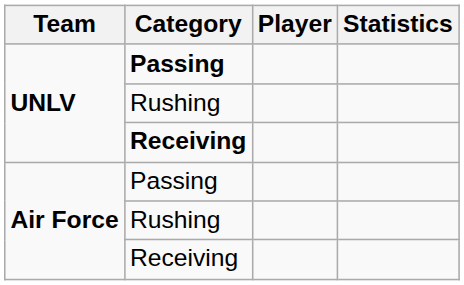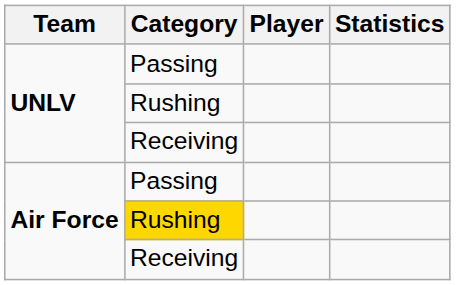(177, 63) bold -> (174, 63) normal
(188, 141) bold -> (184, 141) normal
(175, 220) no background -> (175, 220) gold background
